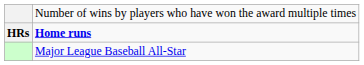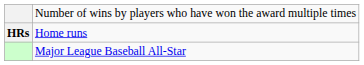(63, 32) bold -> (61, 32) normal
